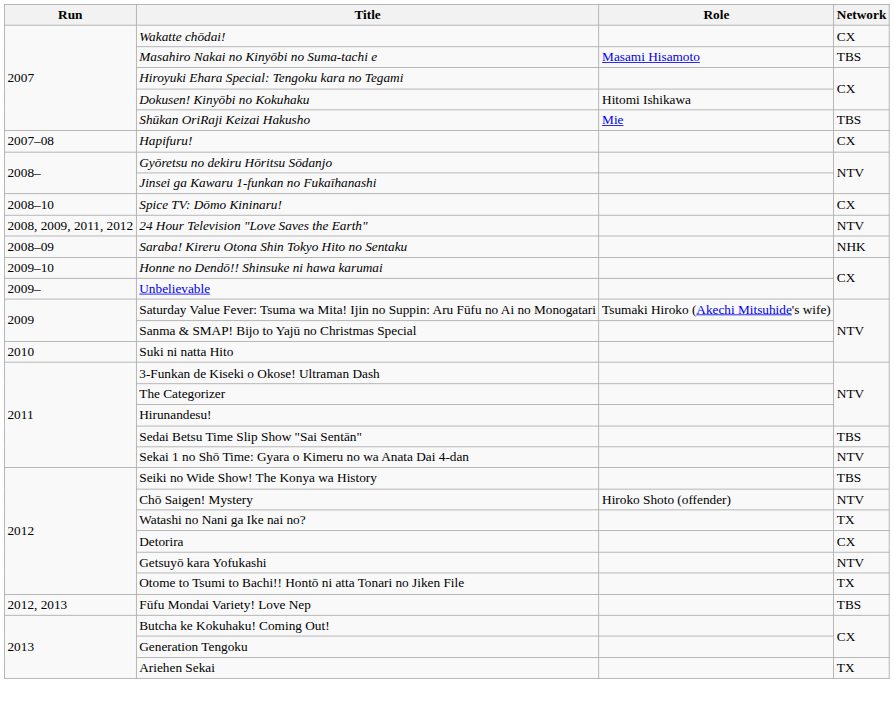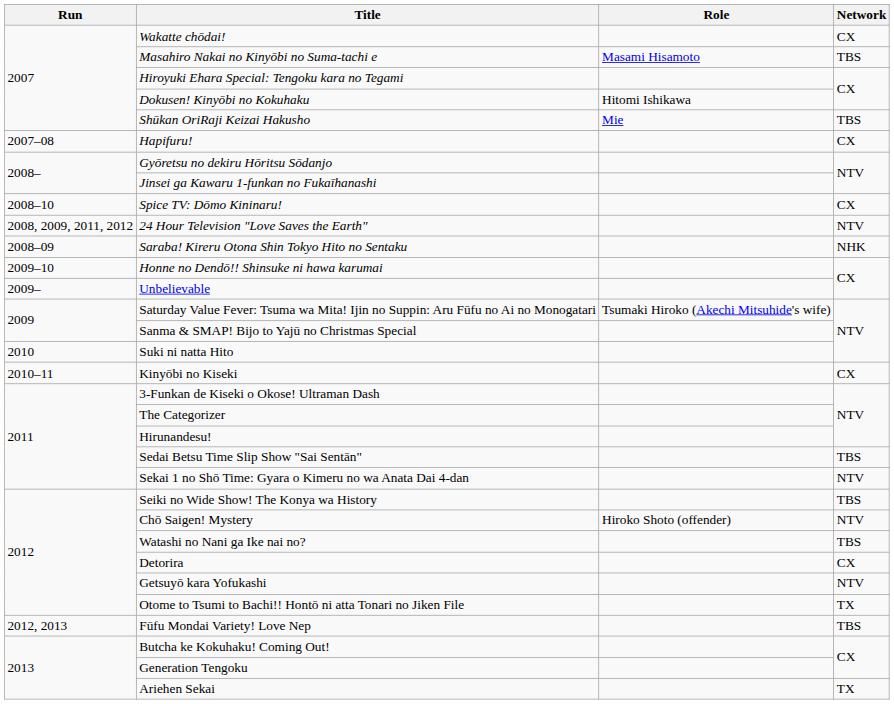+ row: (188, 373)
(846, 520) TX -> (849, 541) TBS
